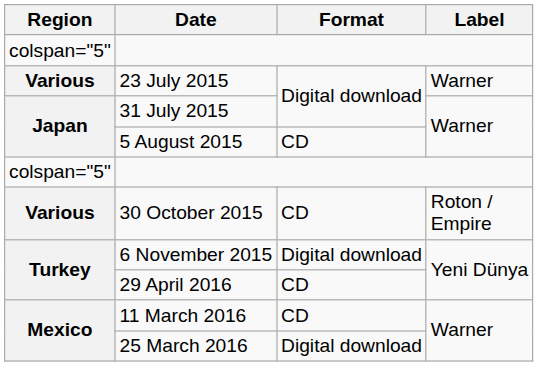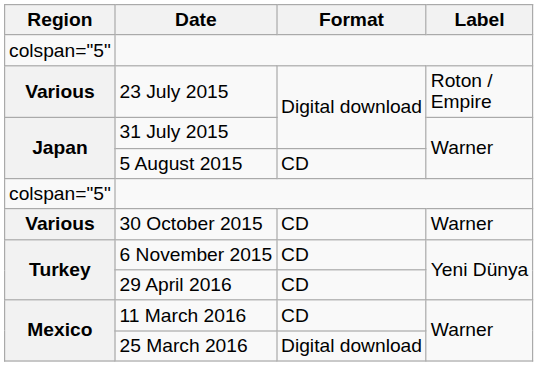(462, 80) Warner -> (462, 91) Roton / Empire
(462, 213) Roton / Empire -> (462, 224) Warner
(351, 254) Digital download -> (295, 254) CD
